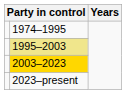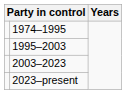(39, 47) khaki background -> (39, 47) no background
(39, 64) gold background -> (39, 64) no background
